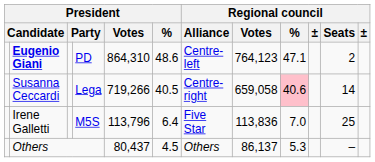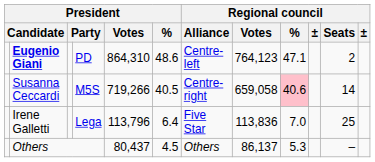(88, 90) Lega -> (87, 90) M5S
(87, 122) M5S -> (88, 122) Lega
